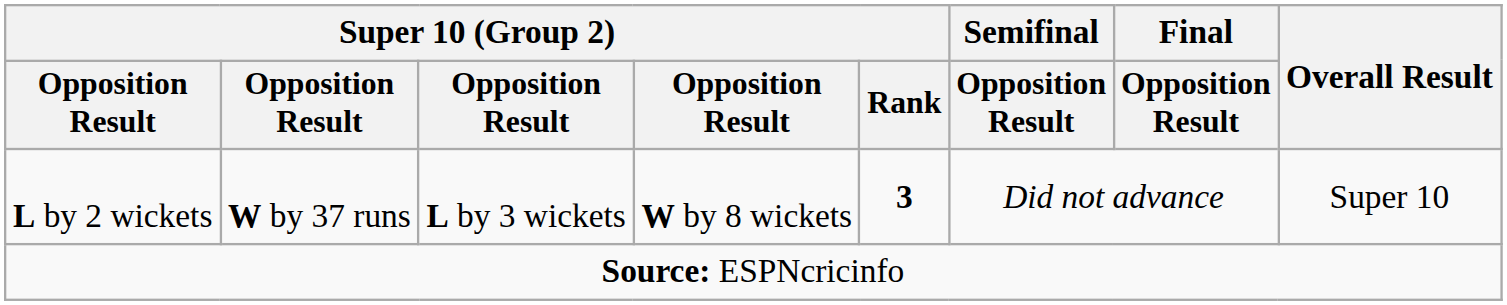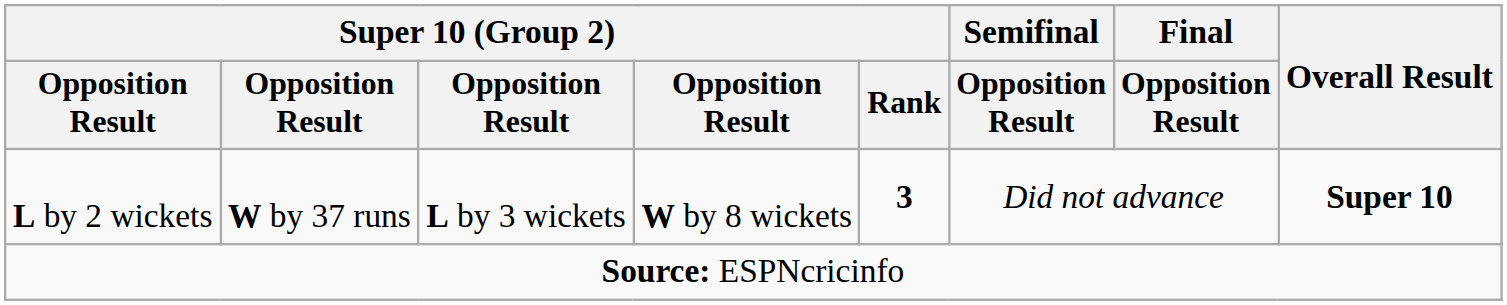(1389, 196) normal -> (1389, 196) bold
